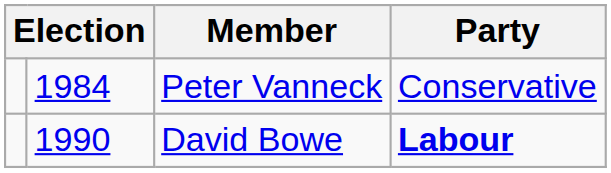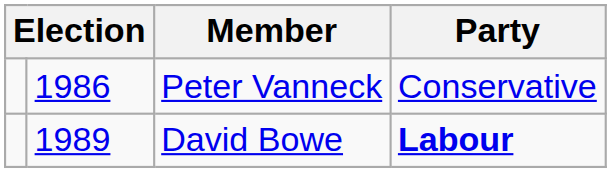(73, 85) 1984 -> (73, 85) 1986
(73, 139) 1990 -> (73, 139) 1989
